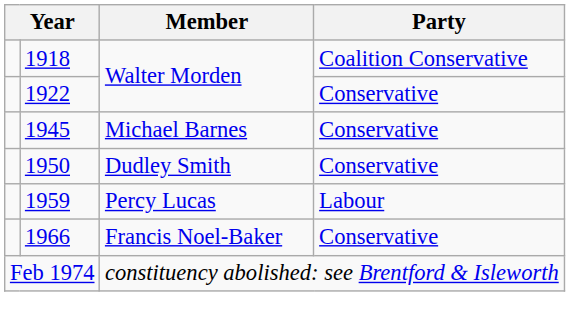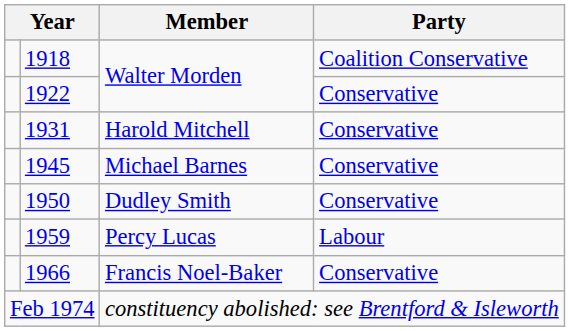+ row: (47, 129)
